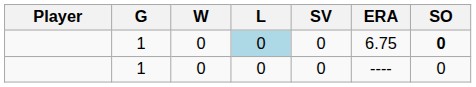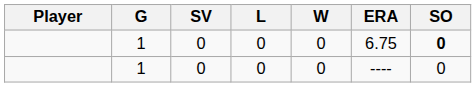columns swapped: (201, 17) <-> (321, 17)
(261, 43) lightblue background -> (261, 43) no background
